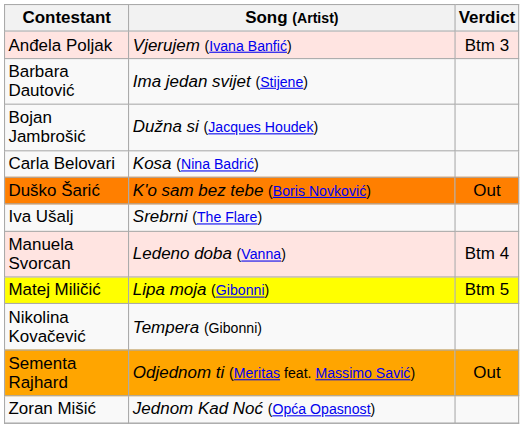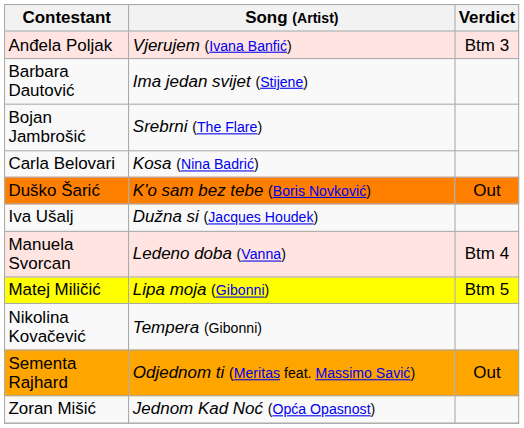(226, 127) Dužna si (Jacques Houdek) -> (198, 127) Srebrni (The Flare)
(198, 217) Srebrni (The Flare) -> (226, 217) Dužna si (Jacques Houdek)
